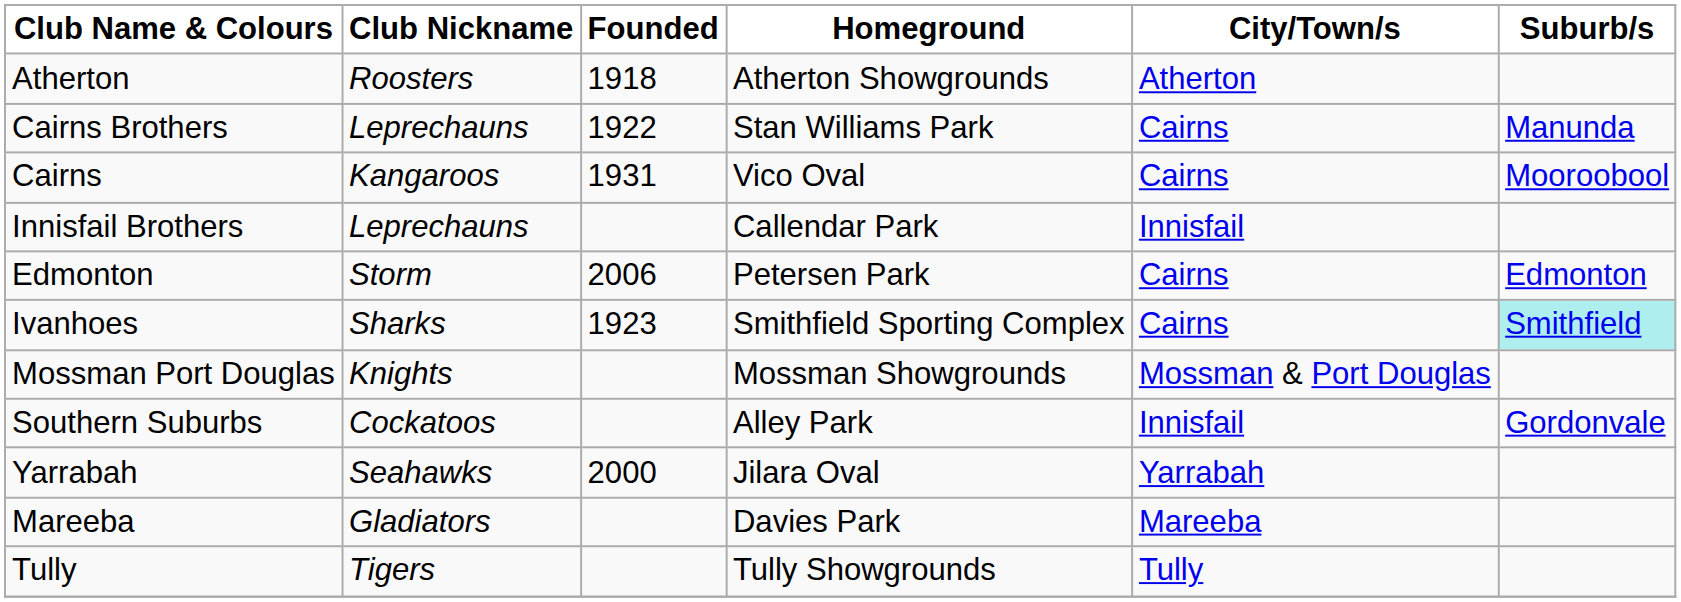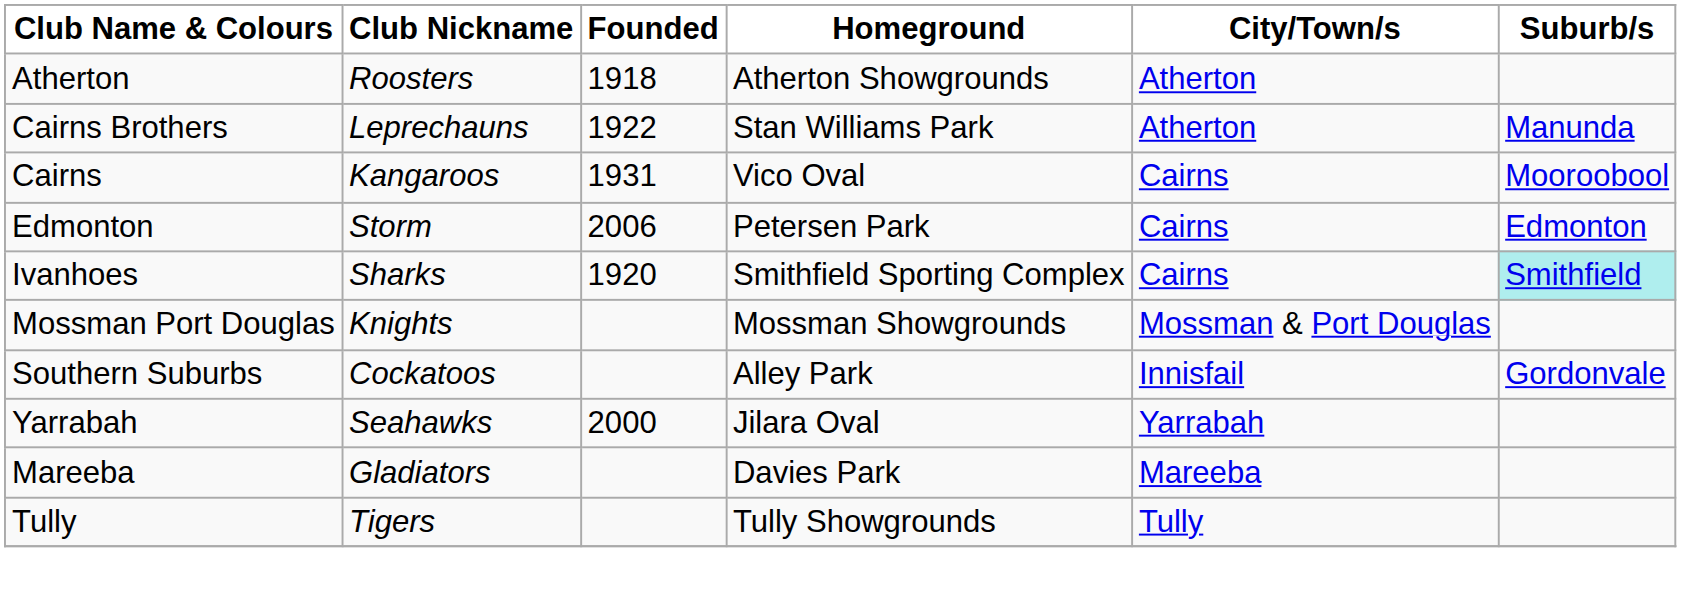(1184, 127) Cairns -> (1198, 127) Atherton
- row: (128, 226)
(622, 324) 1923 -> (622, 275) 1920
